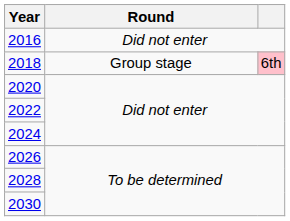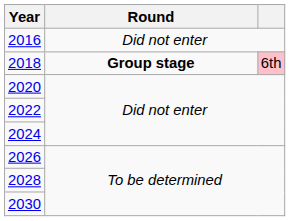(151, 63) normal -> (151, 63) bold
